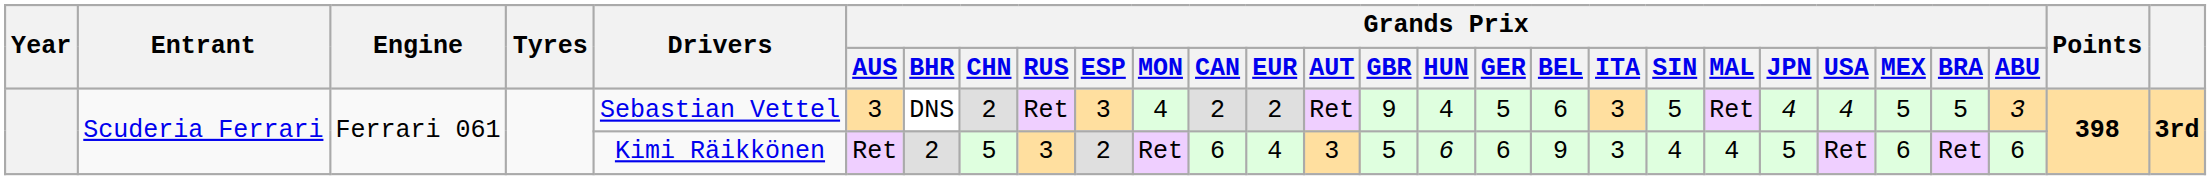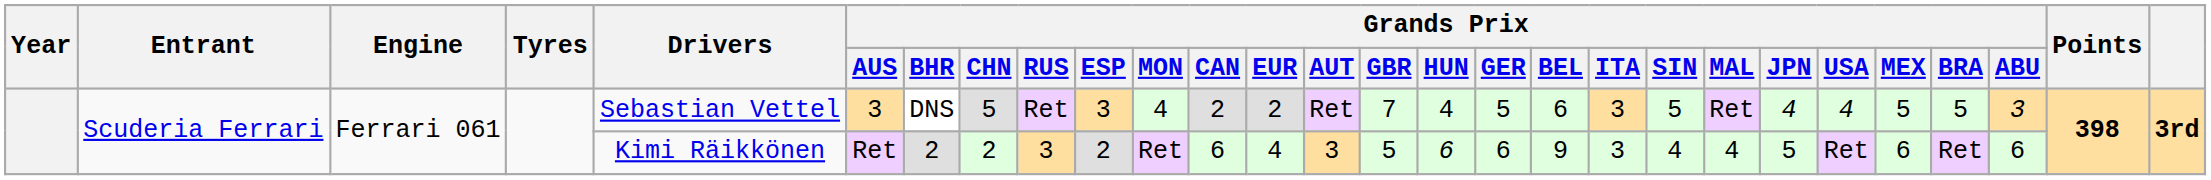(989, 110) 2 -> (989, 110) 5
(1389, 110) 9 -> (1389, 110) 7
(989, 152) 5 -> (989, 152) 2
